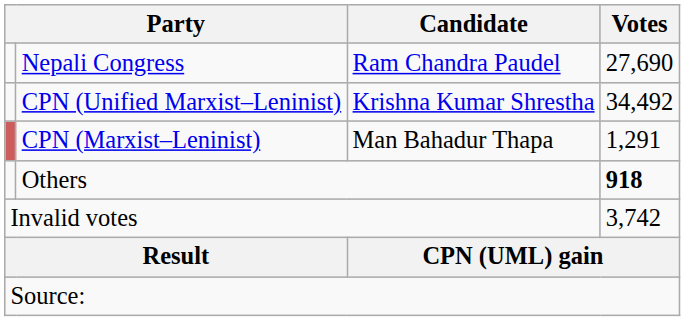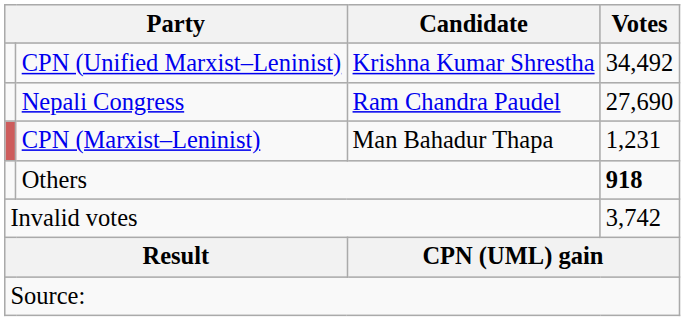rows swapped: (181, 101) <-> (103, 62)
(633, 140) 1,291 -> (633, 140) 1,231
